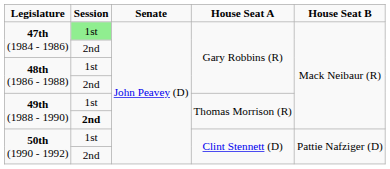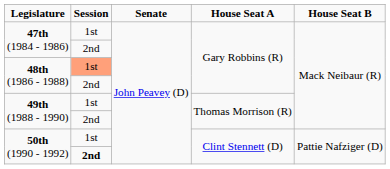(91, 31) lightgreen background -> (91, 31) no background
(91, 66) no background -> (91, 66) lightsalmon background
(91, 119) bold -> (91, 119) normal
(91, 155) normal -> (91, 155) bold
